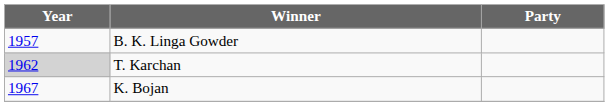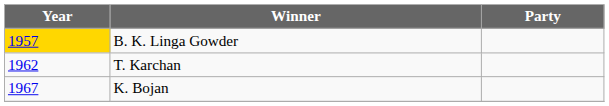(23, 40) no background -> (23, 40) gold background
(23, 64) lightgrey background -> (23, 64) no background
